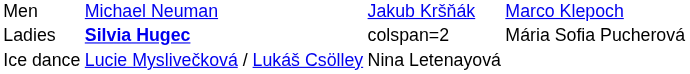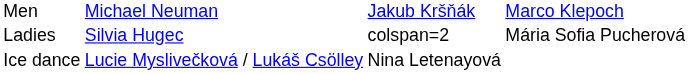(138, 35) bold -> (134, 35) normal
